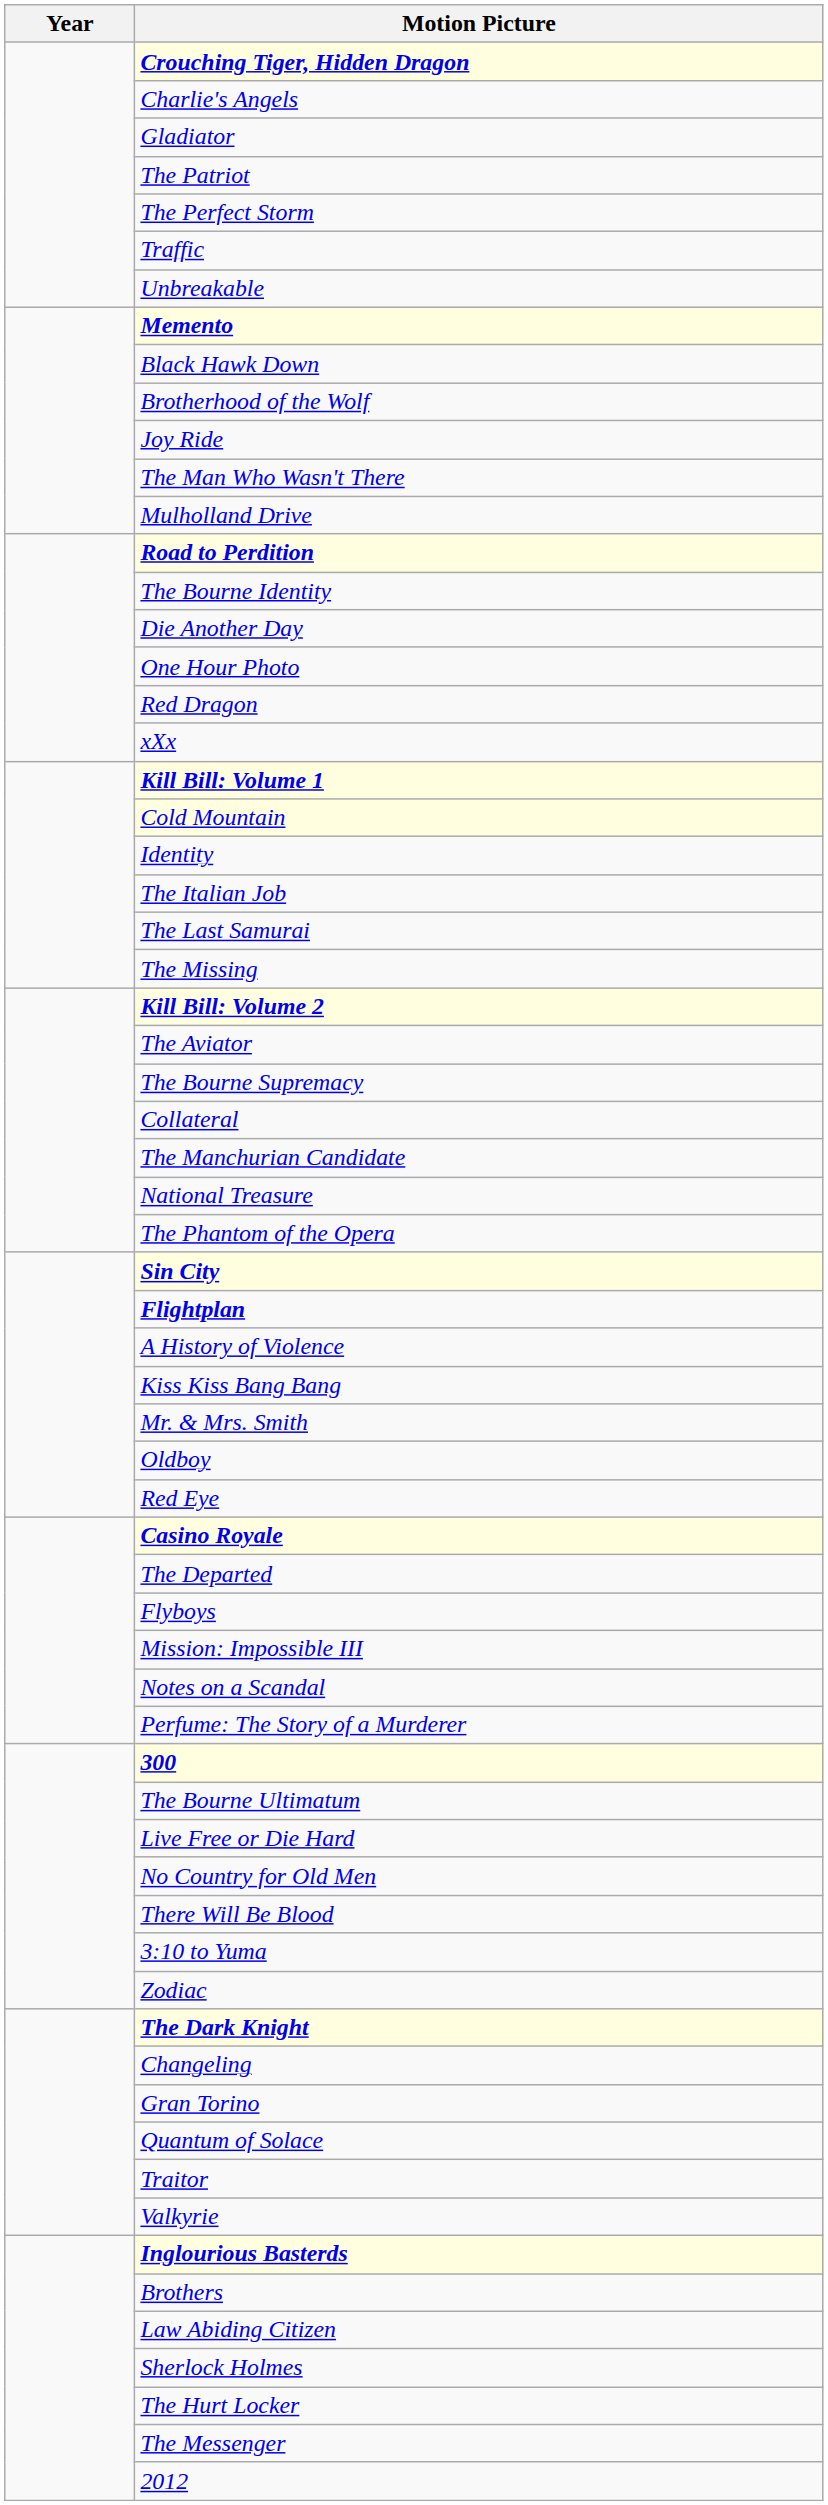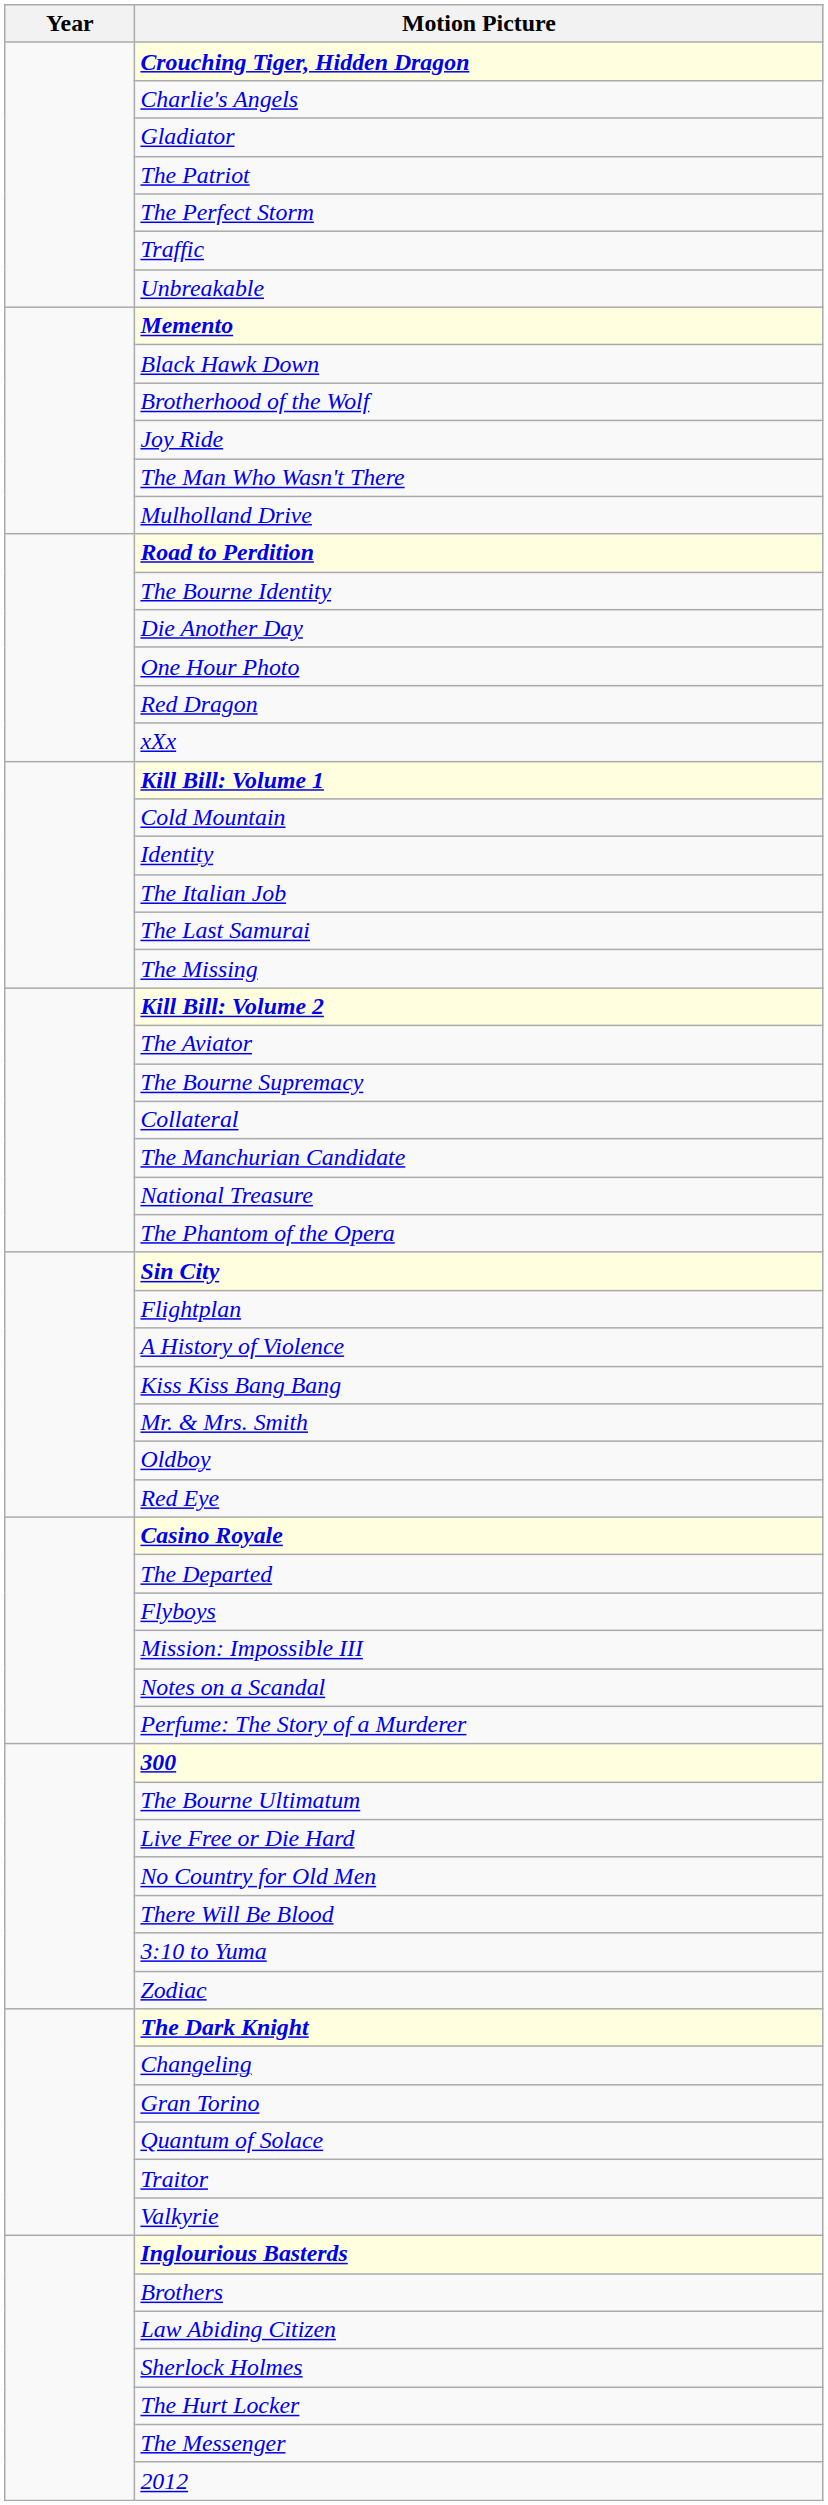(213, 817) lightyellow background -> (213, 817) no background
(193, 1308) bold -> (191, 1308) normal
